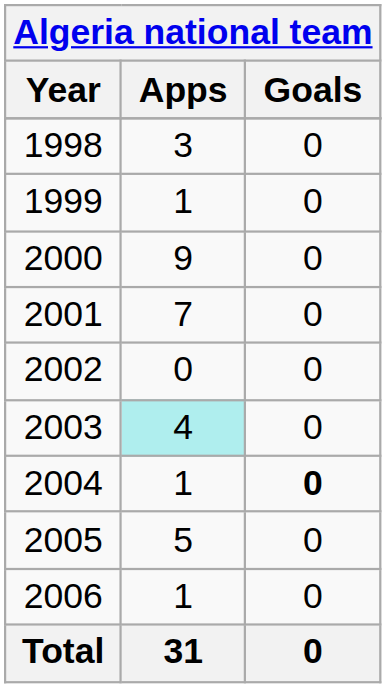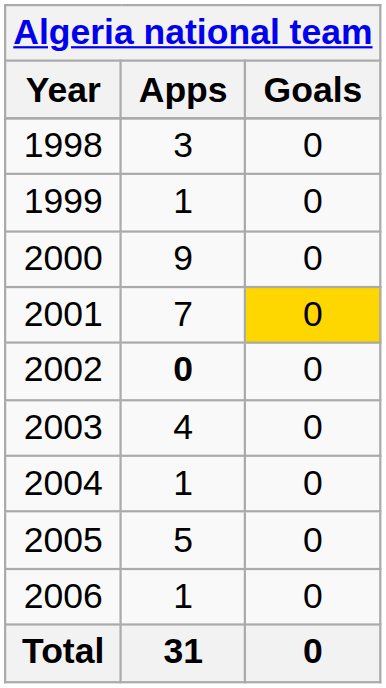(313, 314) no background -> (313, 314) gold background
(183, 370) normal -> (183, 370) bold
(183, 426) paleturquoise background -> (183, 426) no background
(313, 483) bold -> (313, 483) normal
